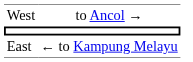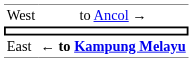(109, 46) normal -> (113, 46) bold
